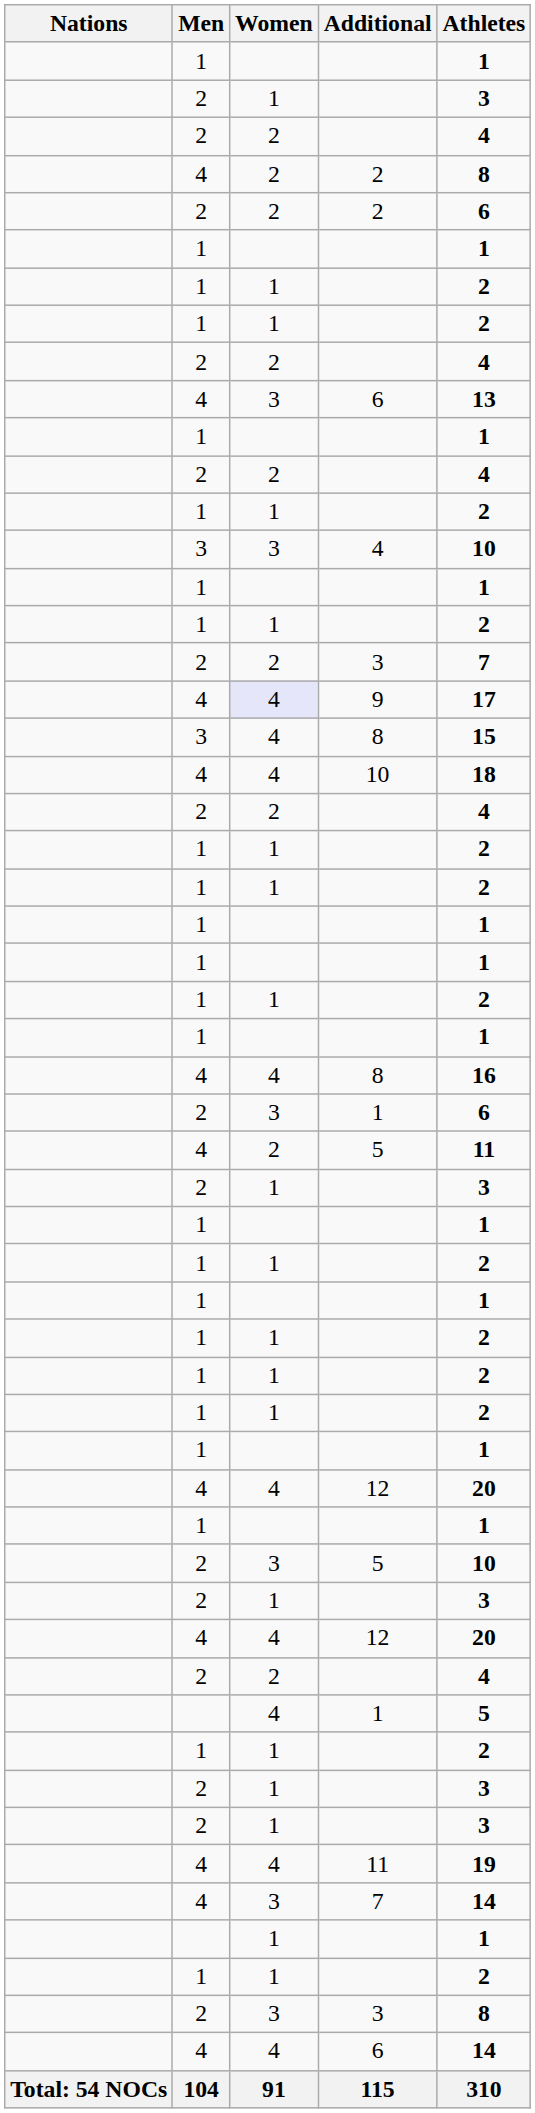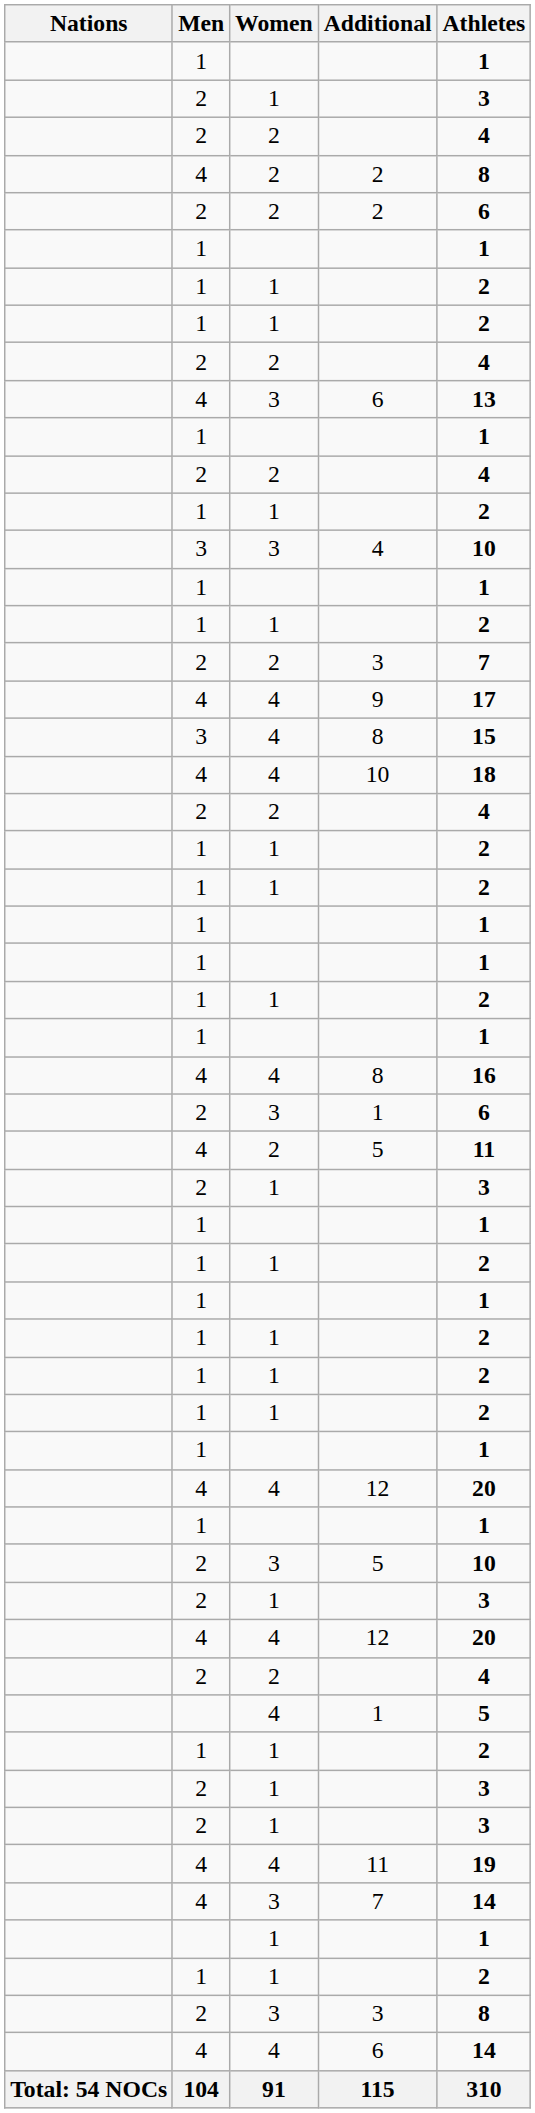(274, 699) lavender background -> (274, 699) no background
